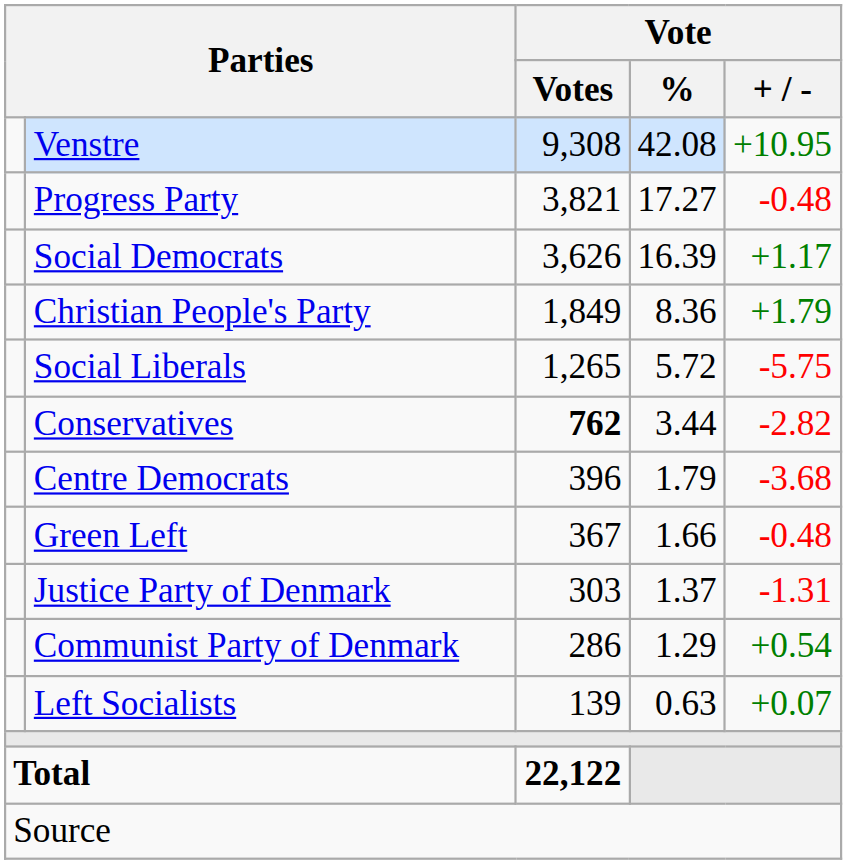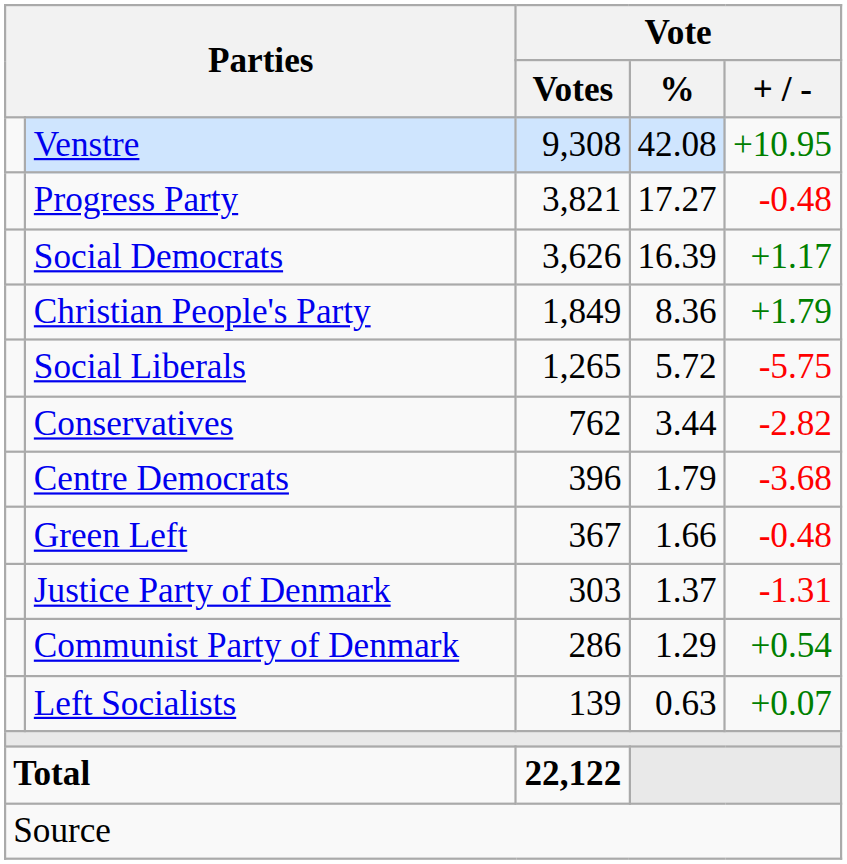(595, 423) bold -> (595, 423) normal
